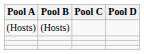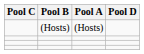columns swapped: (21, 12) <-> (89, 12)
